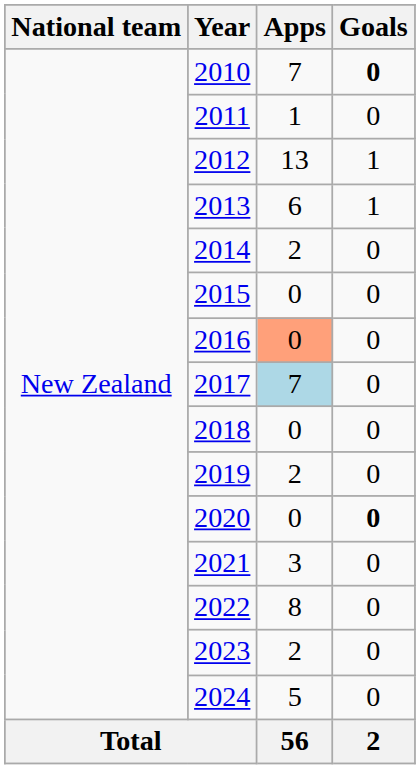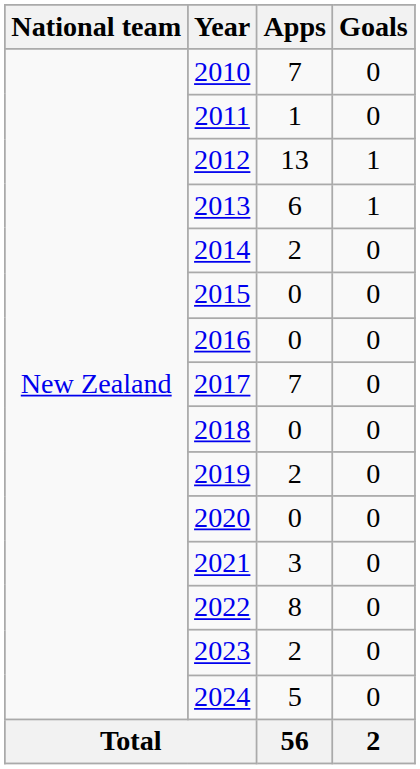(373, 71) bold -> (373, 71) normal
(295, 339) lightsalmon background -> (295, 339) no background
(295, 384) lightblue background -> (295, 384) no background
(373, 518) bold -> (373, 518) normal
